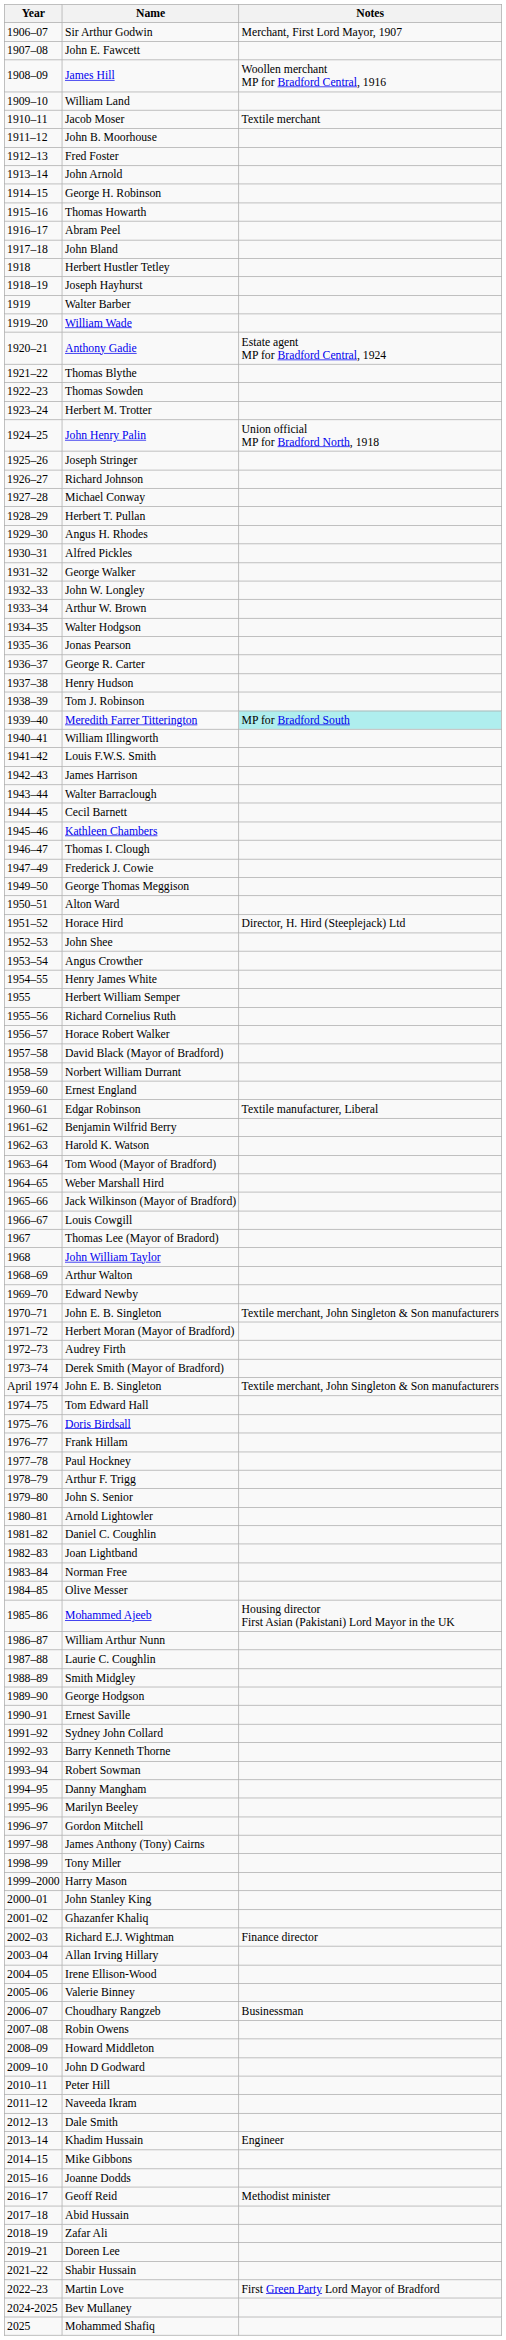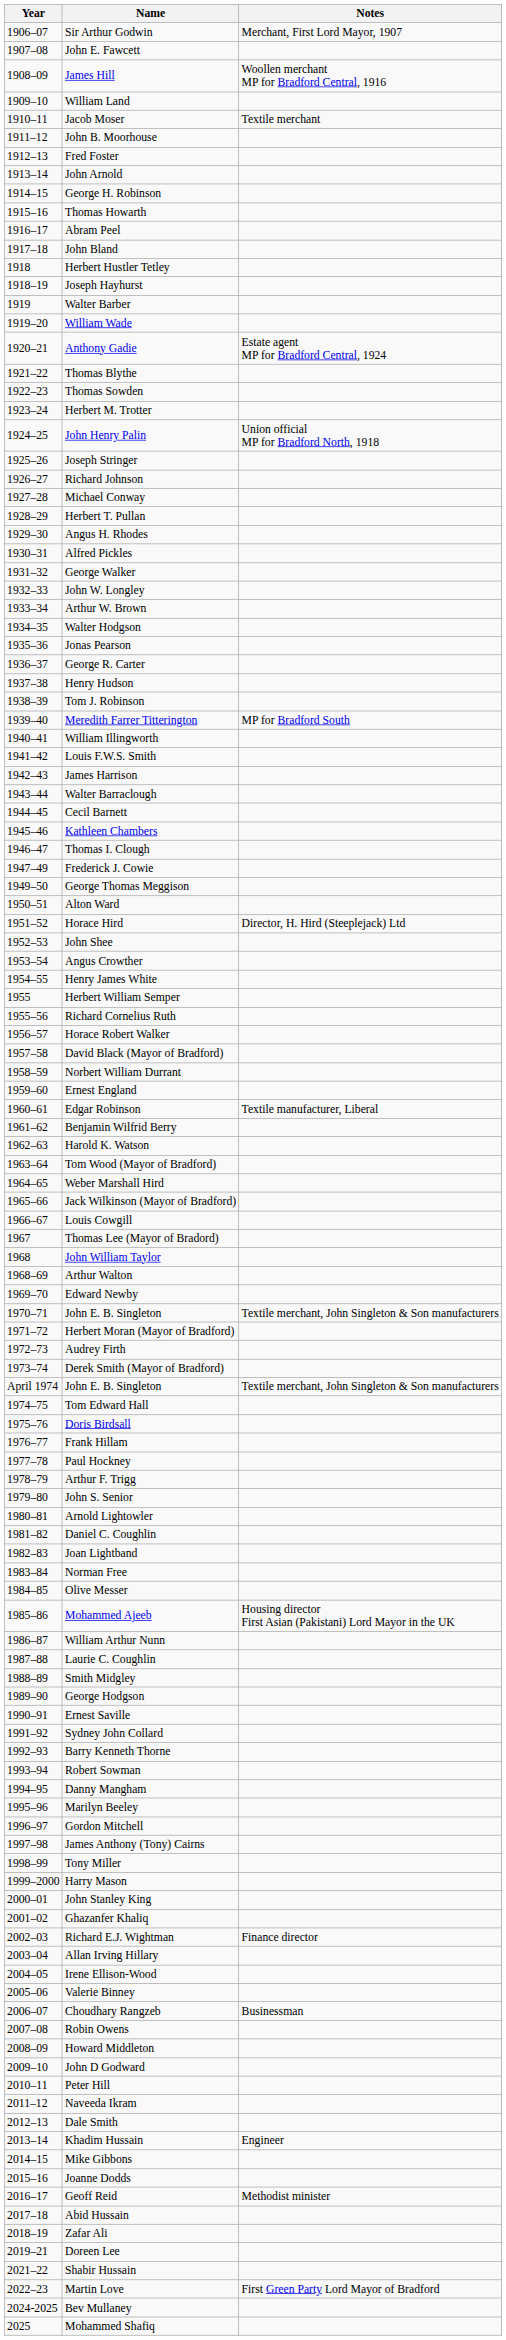(296, 720) paleturquoise background -> (296, 720) no background
